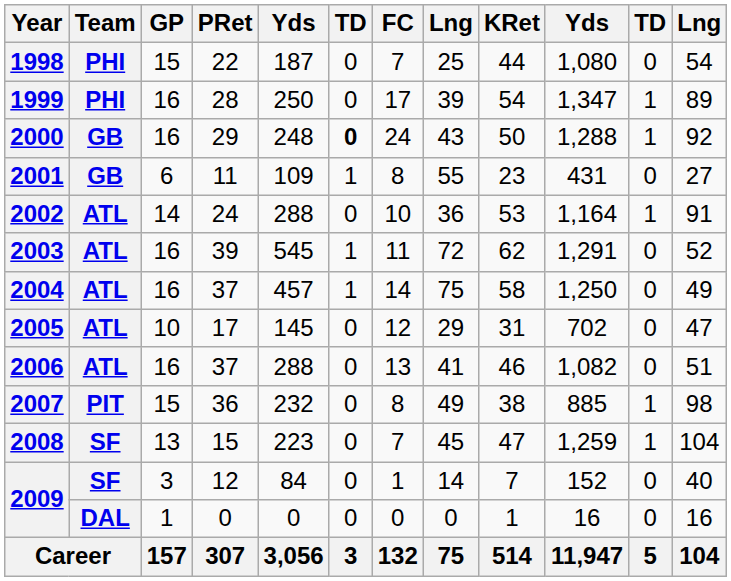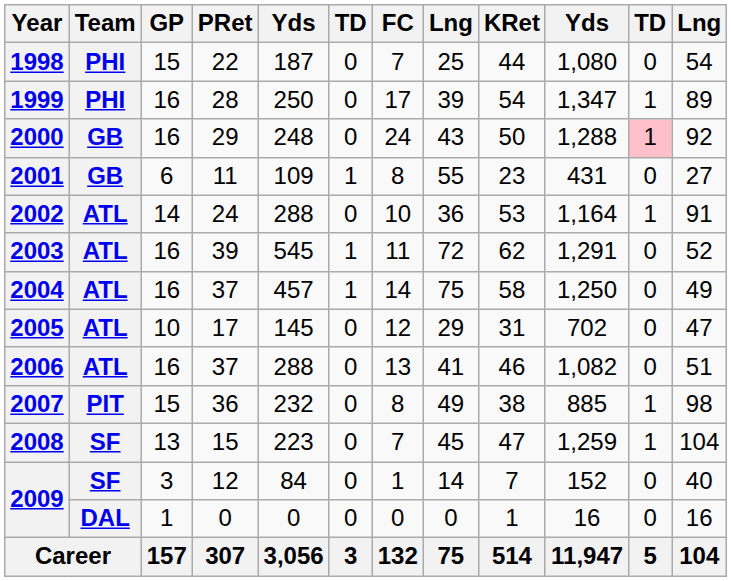(351, 137) bold -> (351, 137) normal
(650, 137) no background -> (650, 137) pink background
